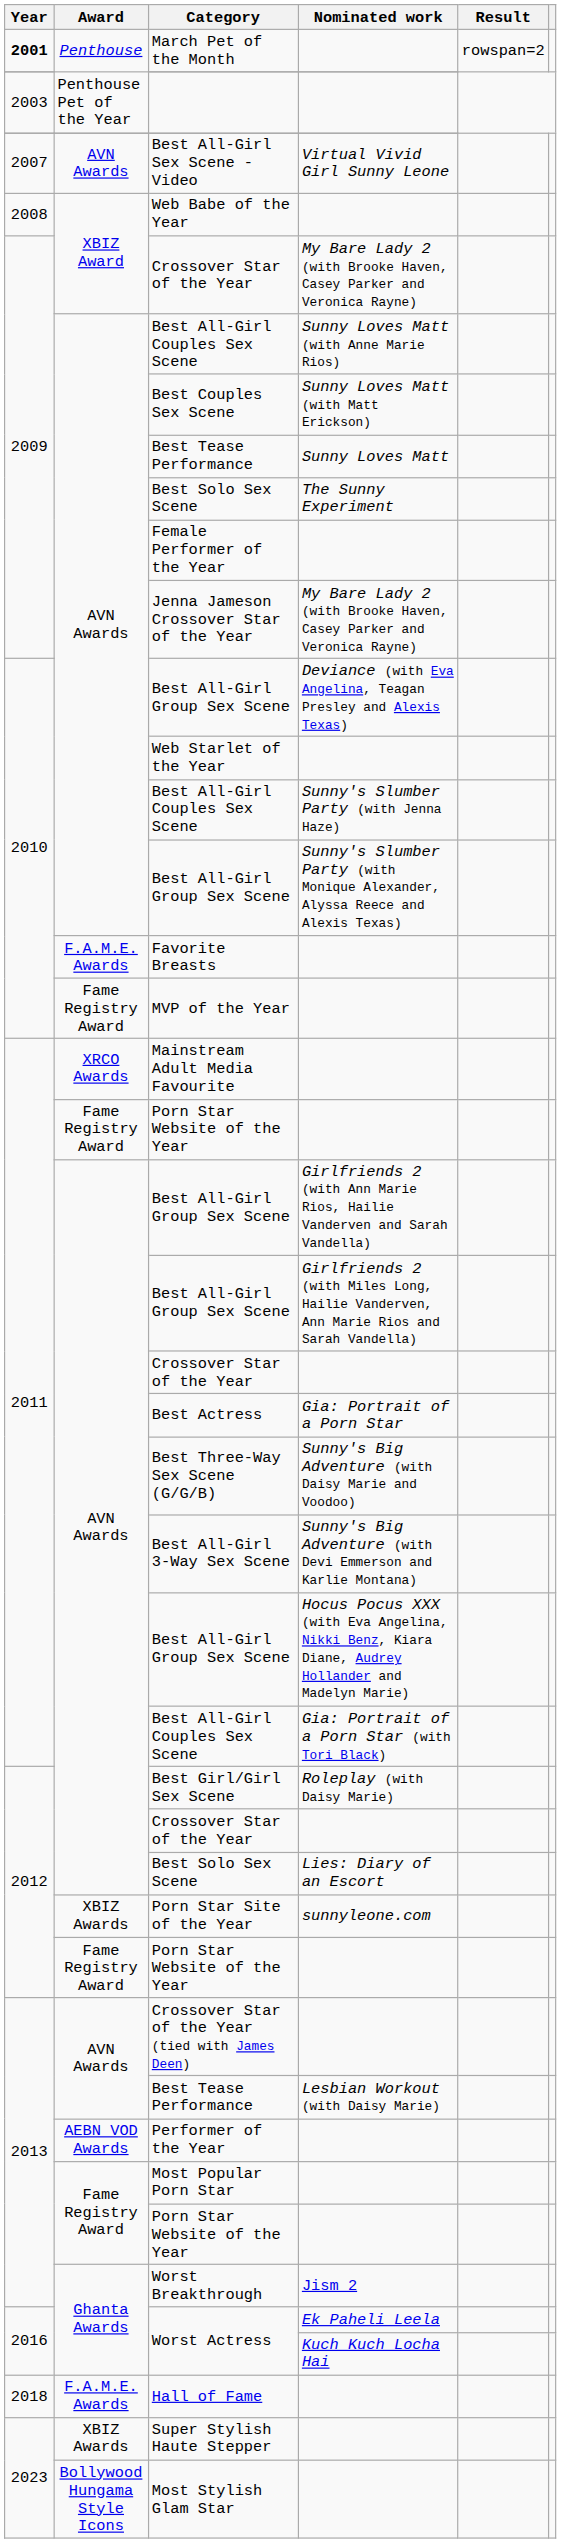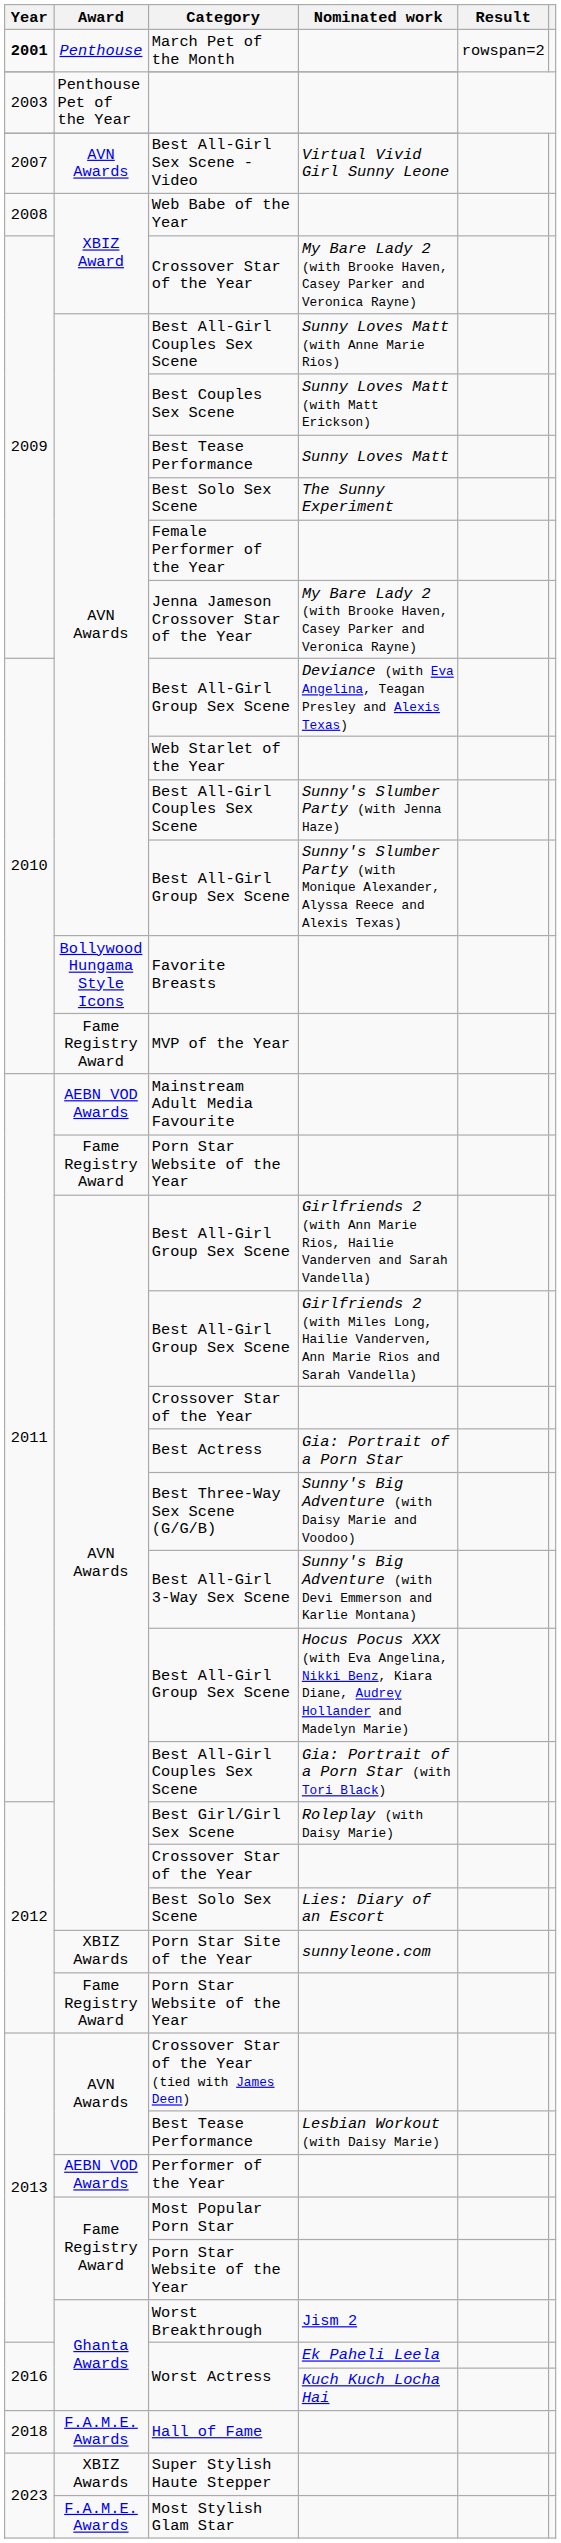(101, 957) F.A.M.E. Awards -> (101, 975) Bollywood Hungama Style Icons
(101, 1069) XRCO Awards -> (101, 1104) AEBN VOD Awards
(101, 2499) Bollywood Hungama Style Icons -> (101, 2517) F.A.M.E. Awards
